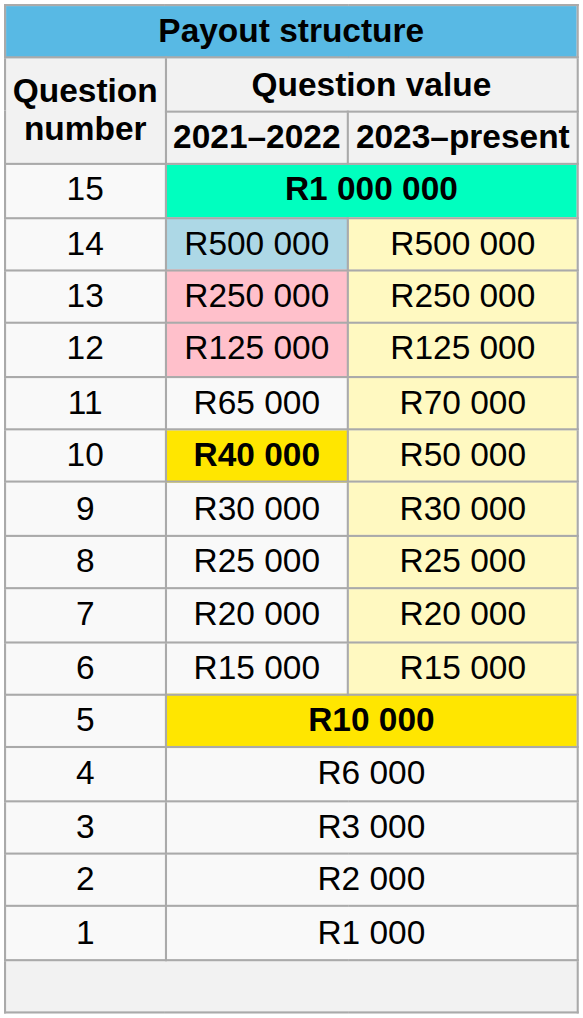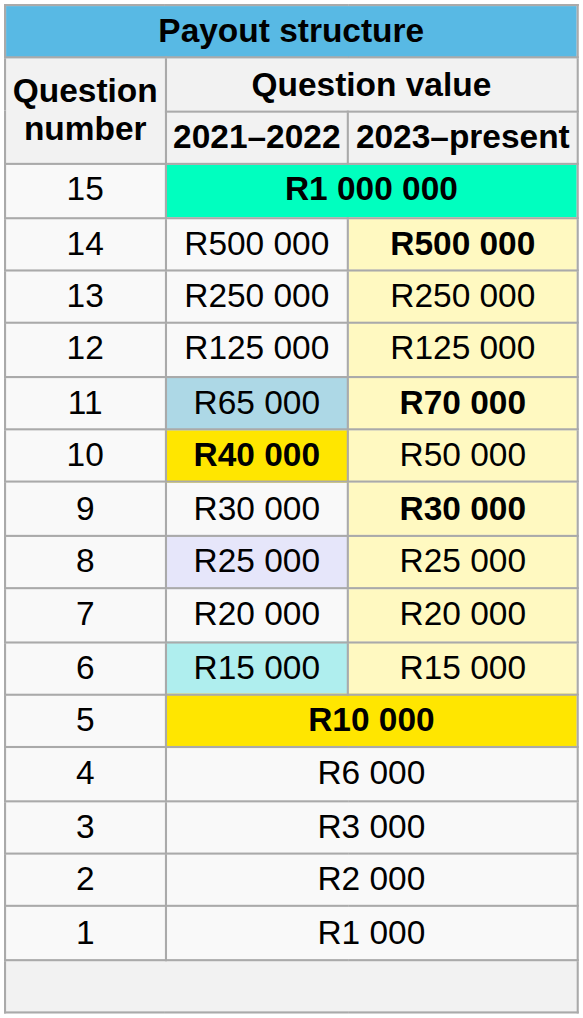(257, 243) lightblue background -> (257, 243) no background
(463, 243) normal -> (463, 243) bold
(257, 296) pink background -> (257, 296) no background
(257, 349) pink background -> (257, 349) no background
(257, 402) no background -> (257, 402) lightblue background
(463, 402) normal -> (463, 402) bold
(463, 508) normal -> (463, 508) bold
(257, 561) no background -> (257, 561) lavender background
(257, 667) no background -> (257, 667) paleturquoise background
